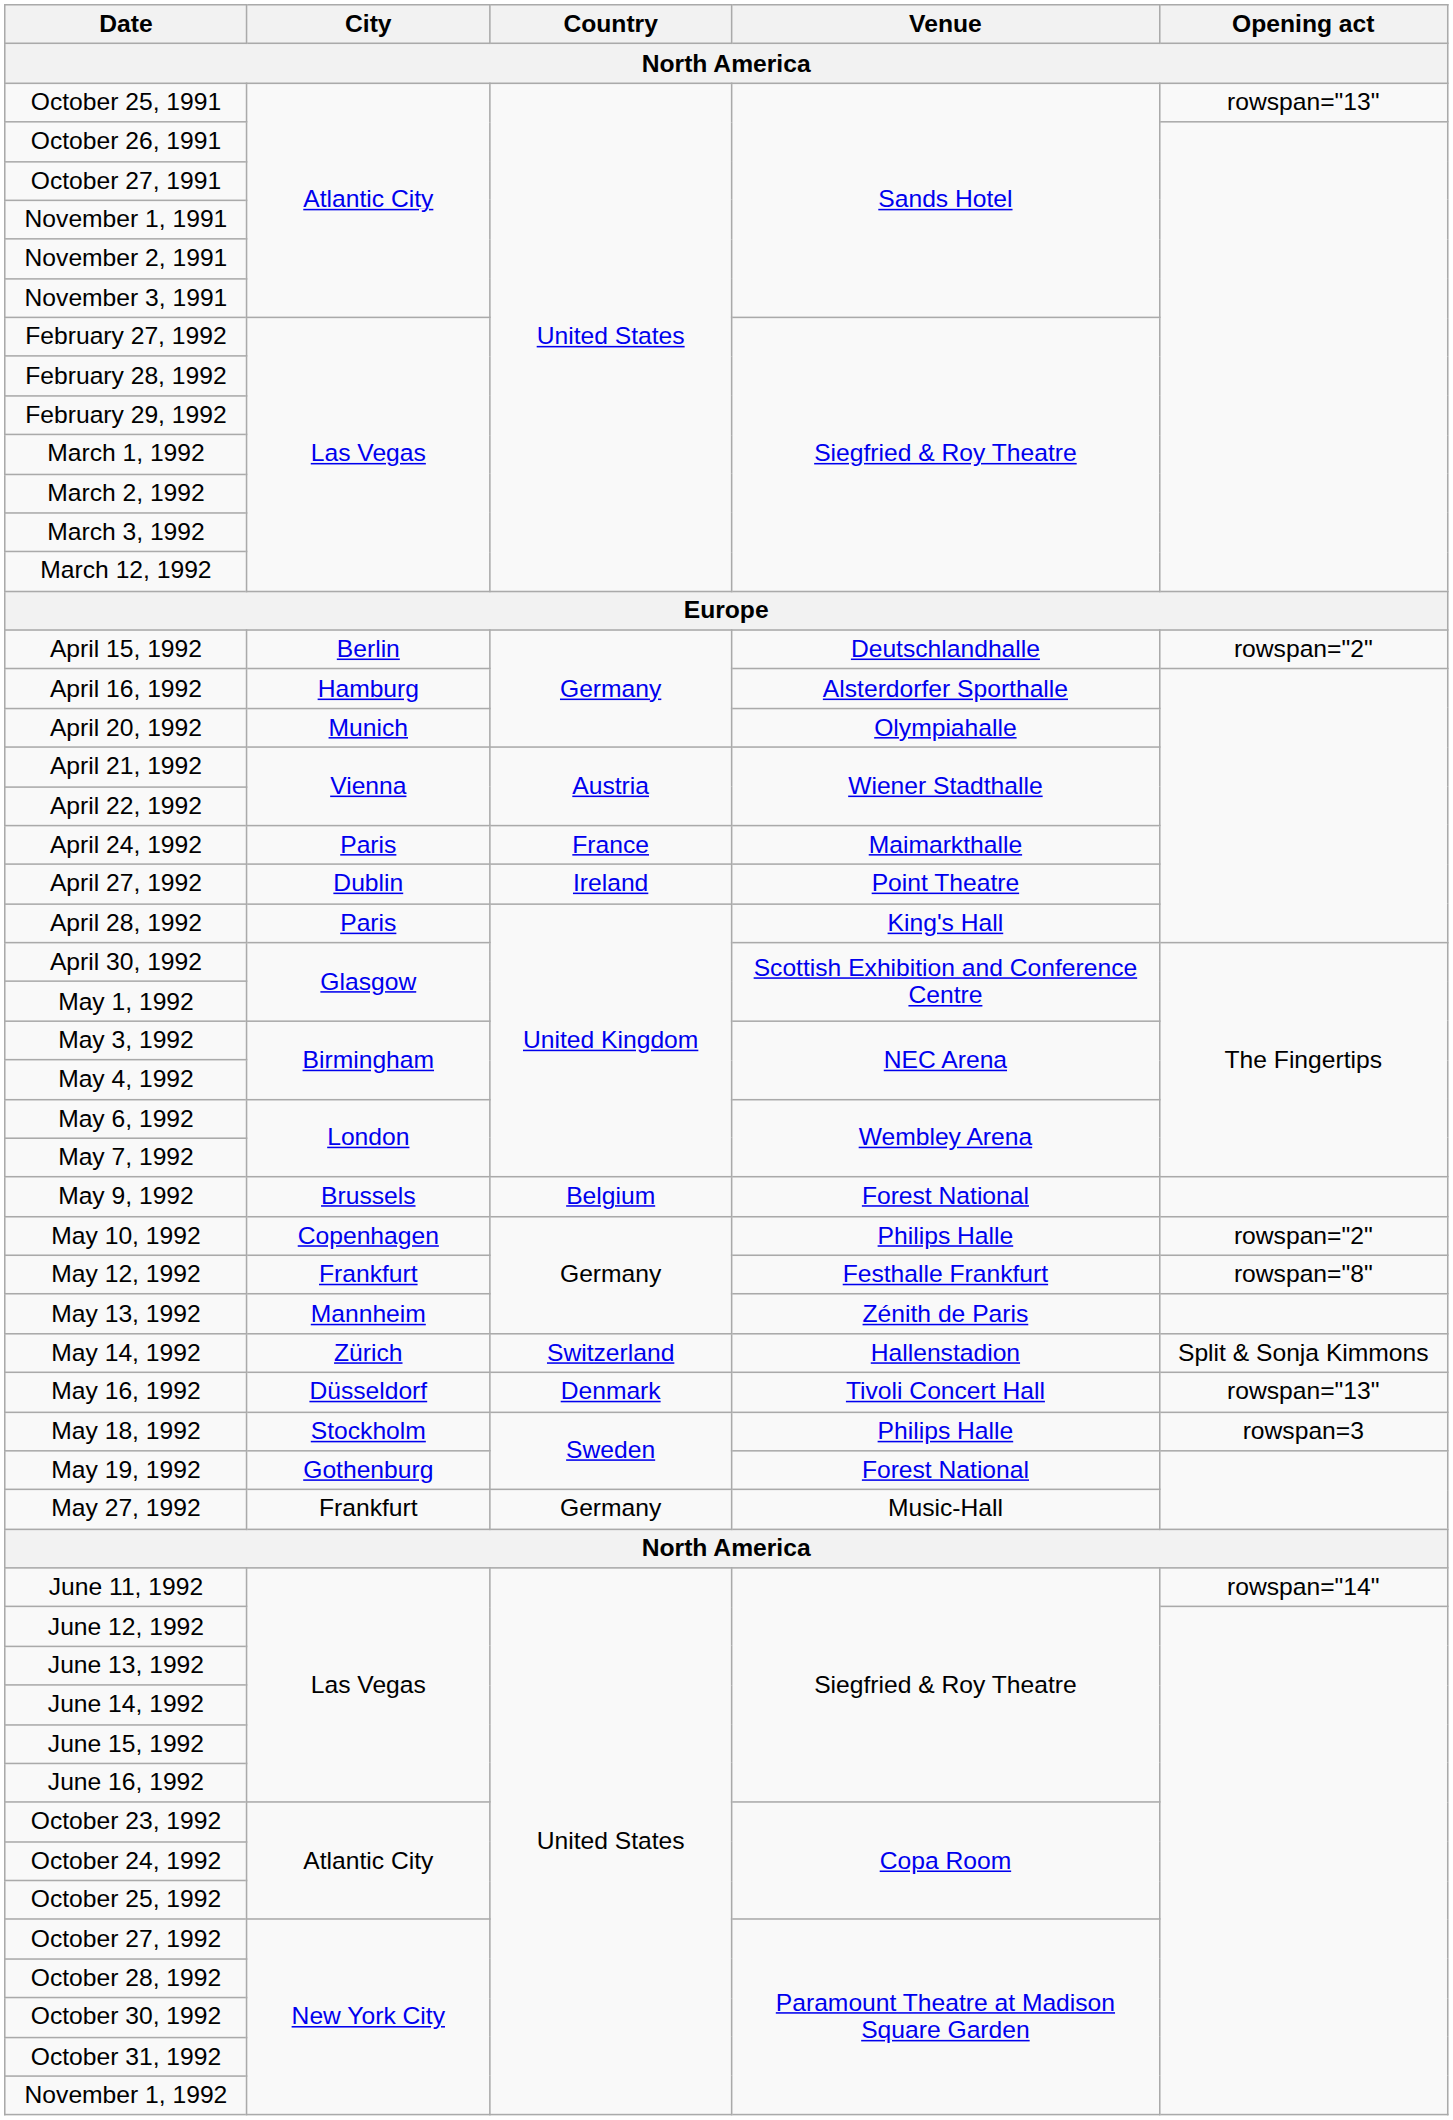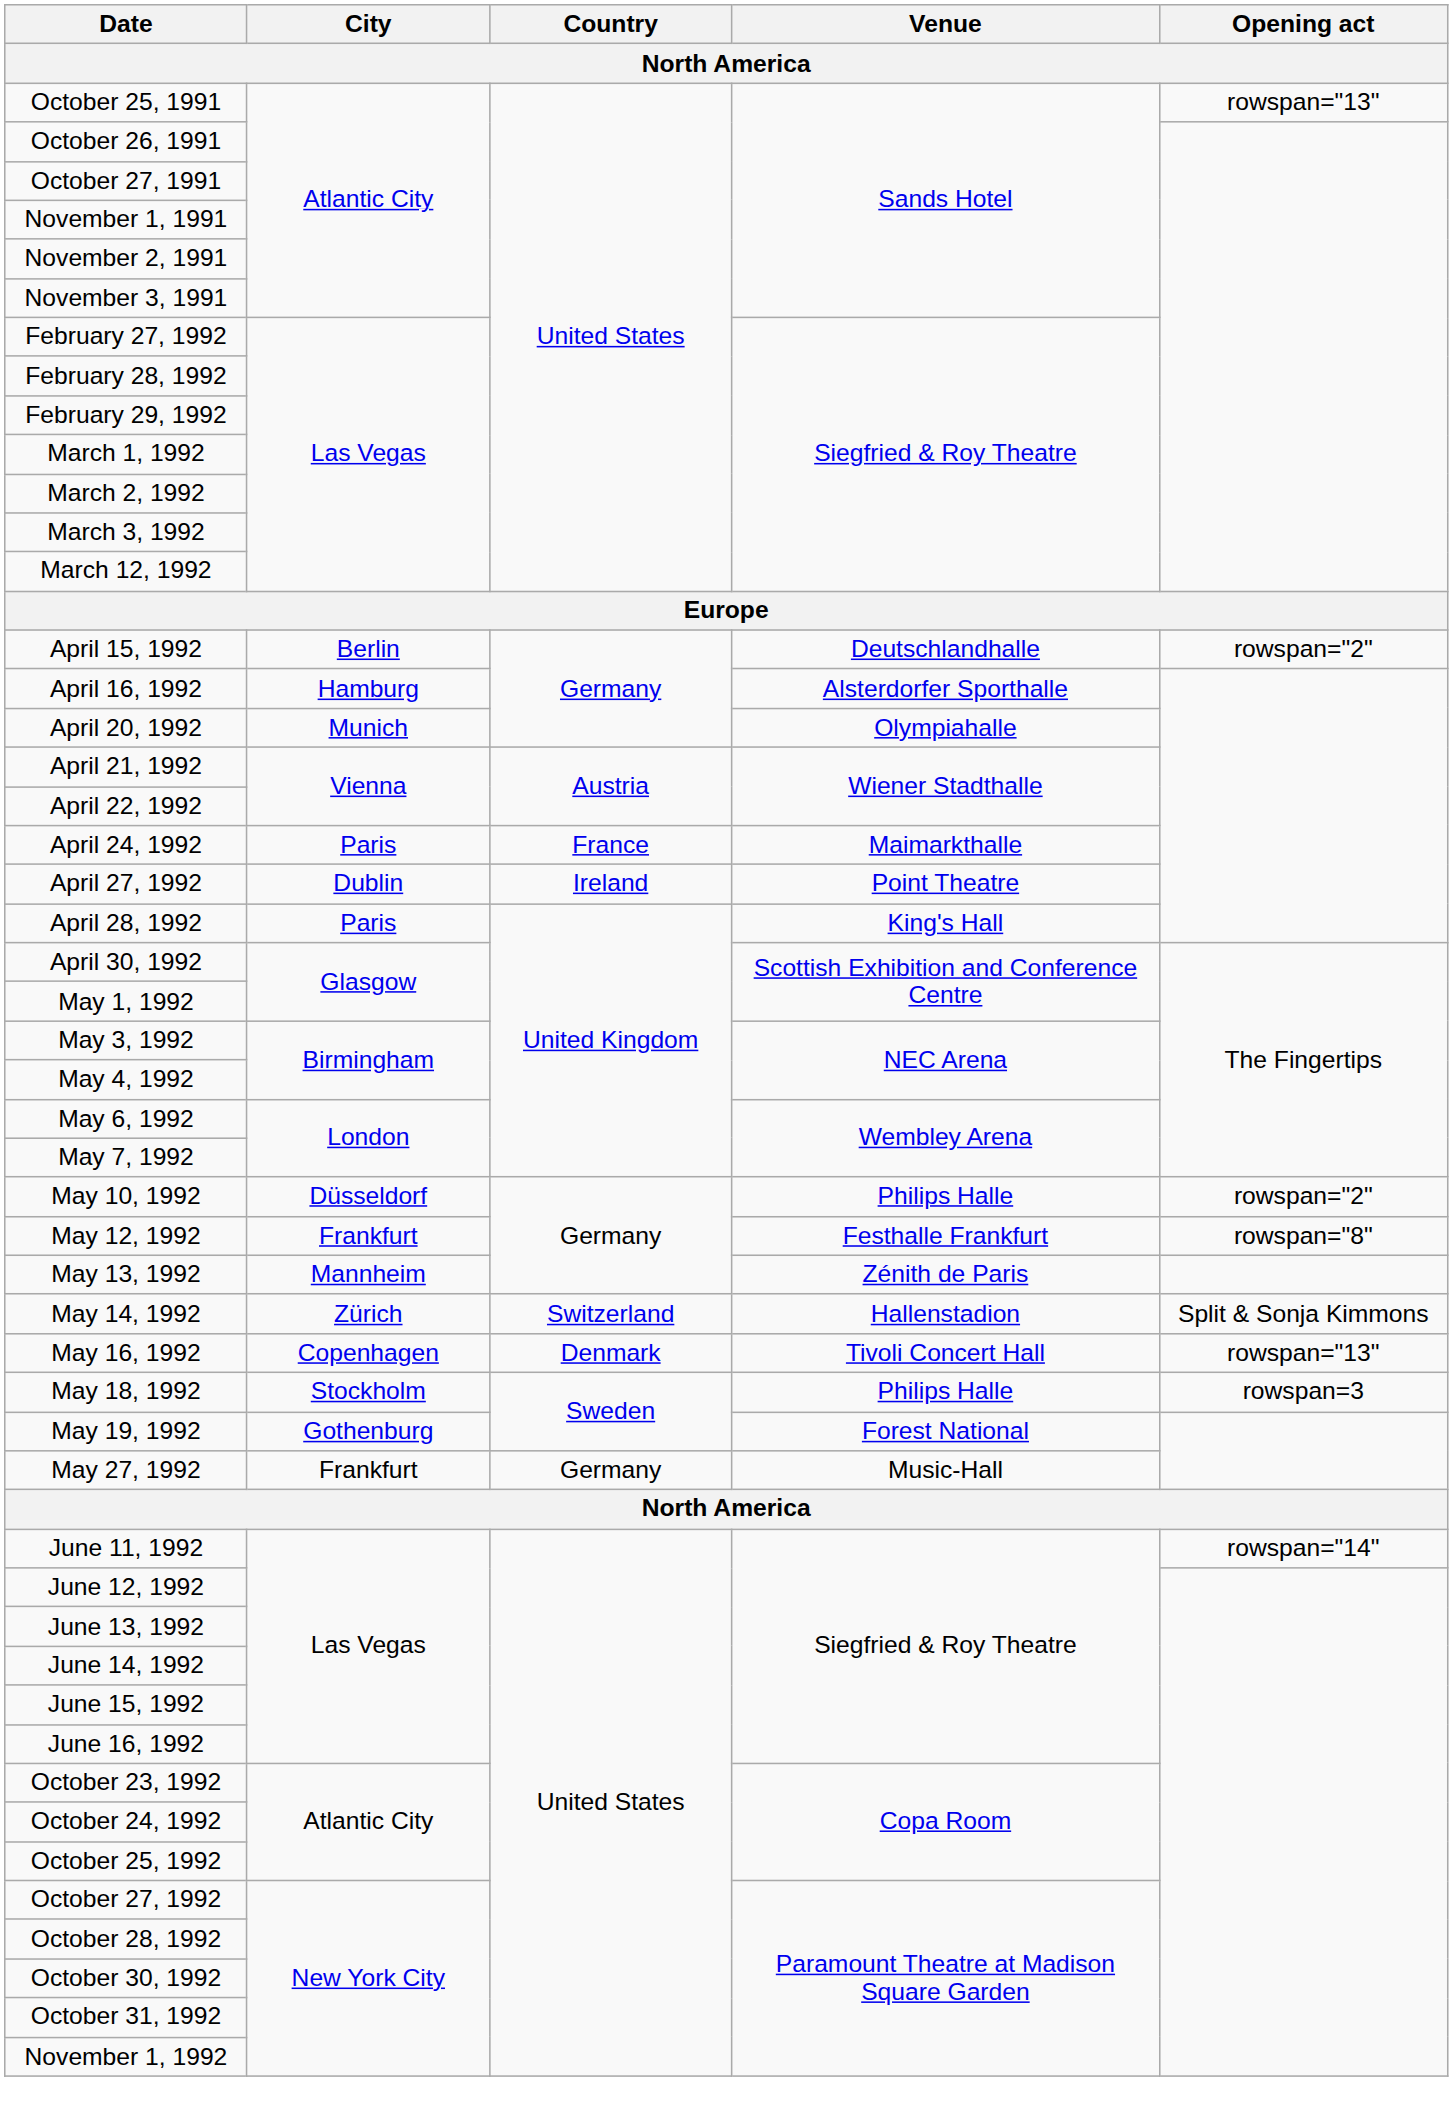- row: (126, 1196)
(368, 1235) Copenhagen -> (368, 1196) Düsseldorf
(368, 1391) Düsseldorf -> (368, 1352) Copenhagen
